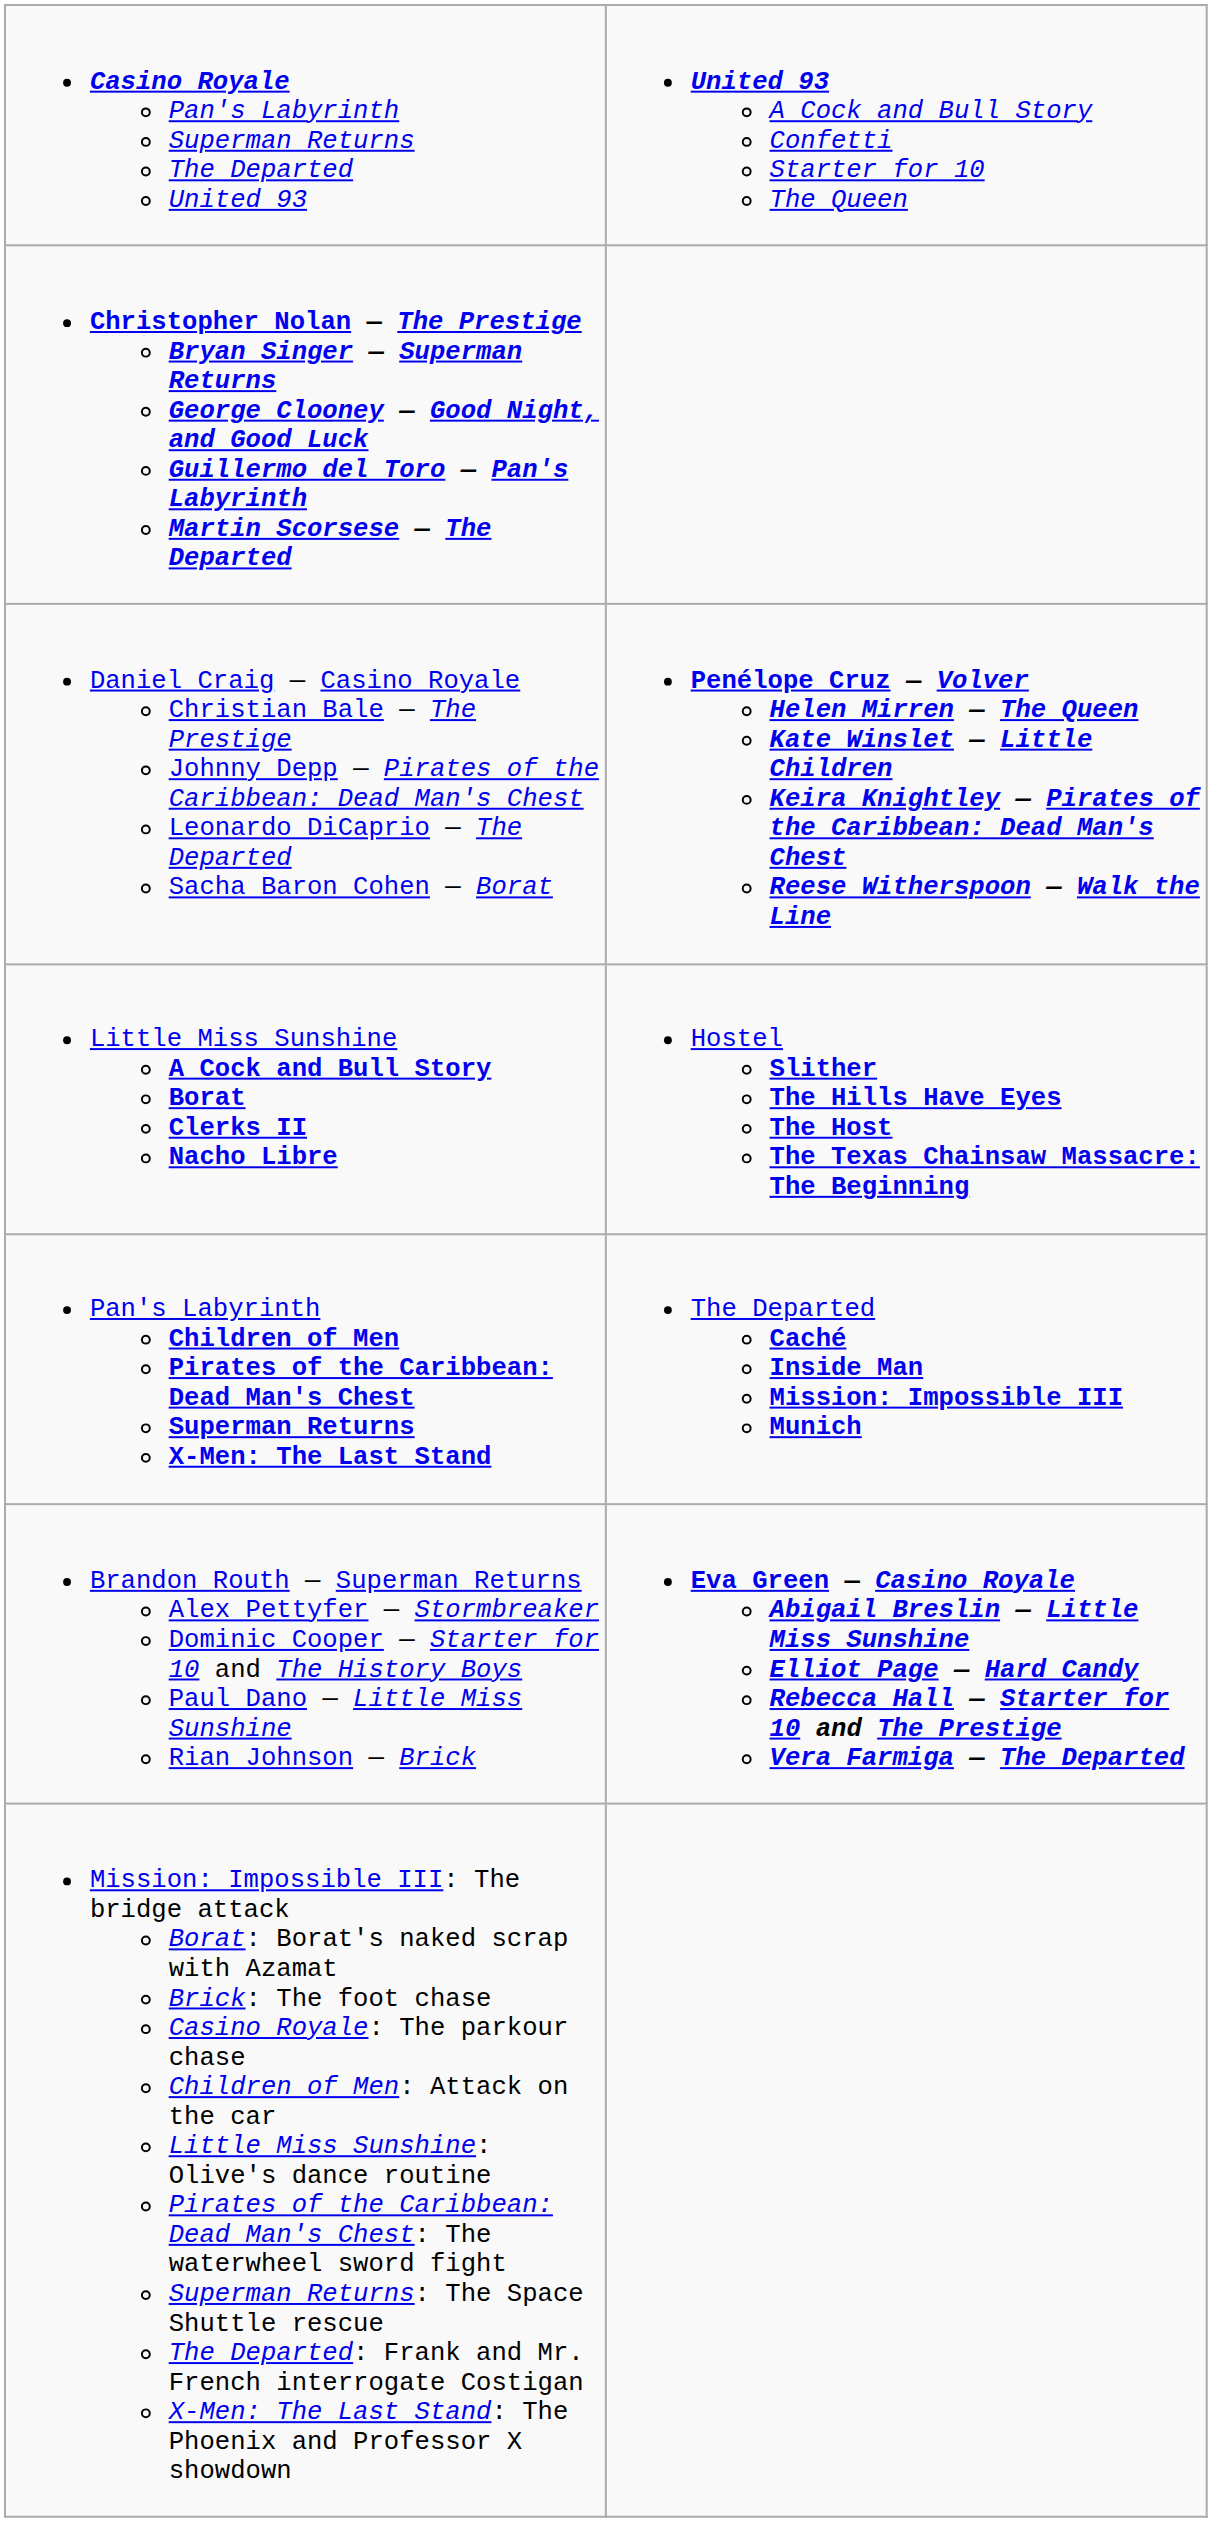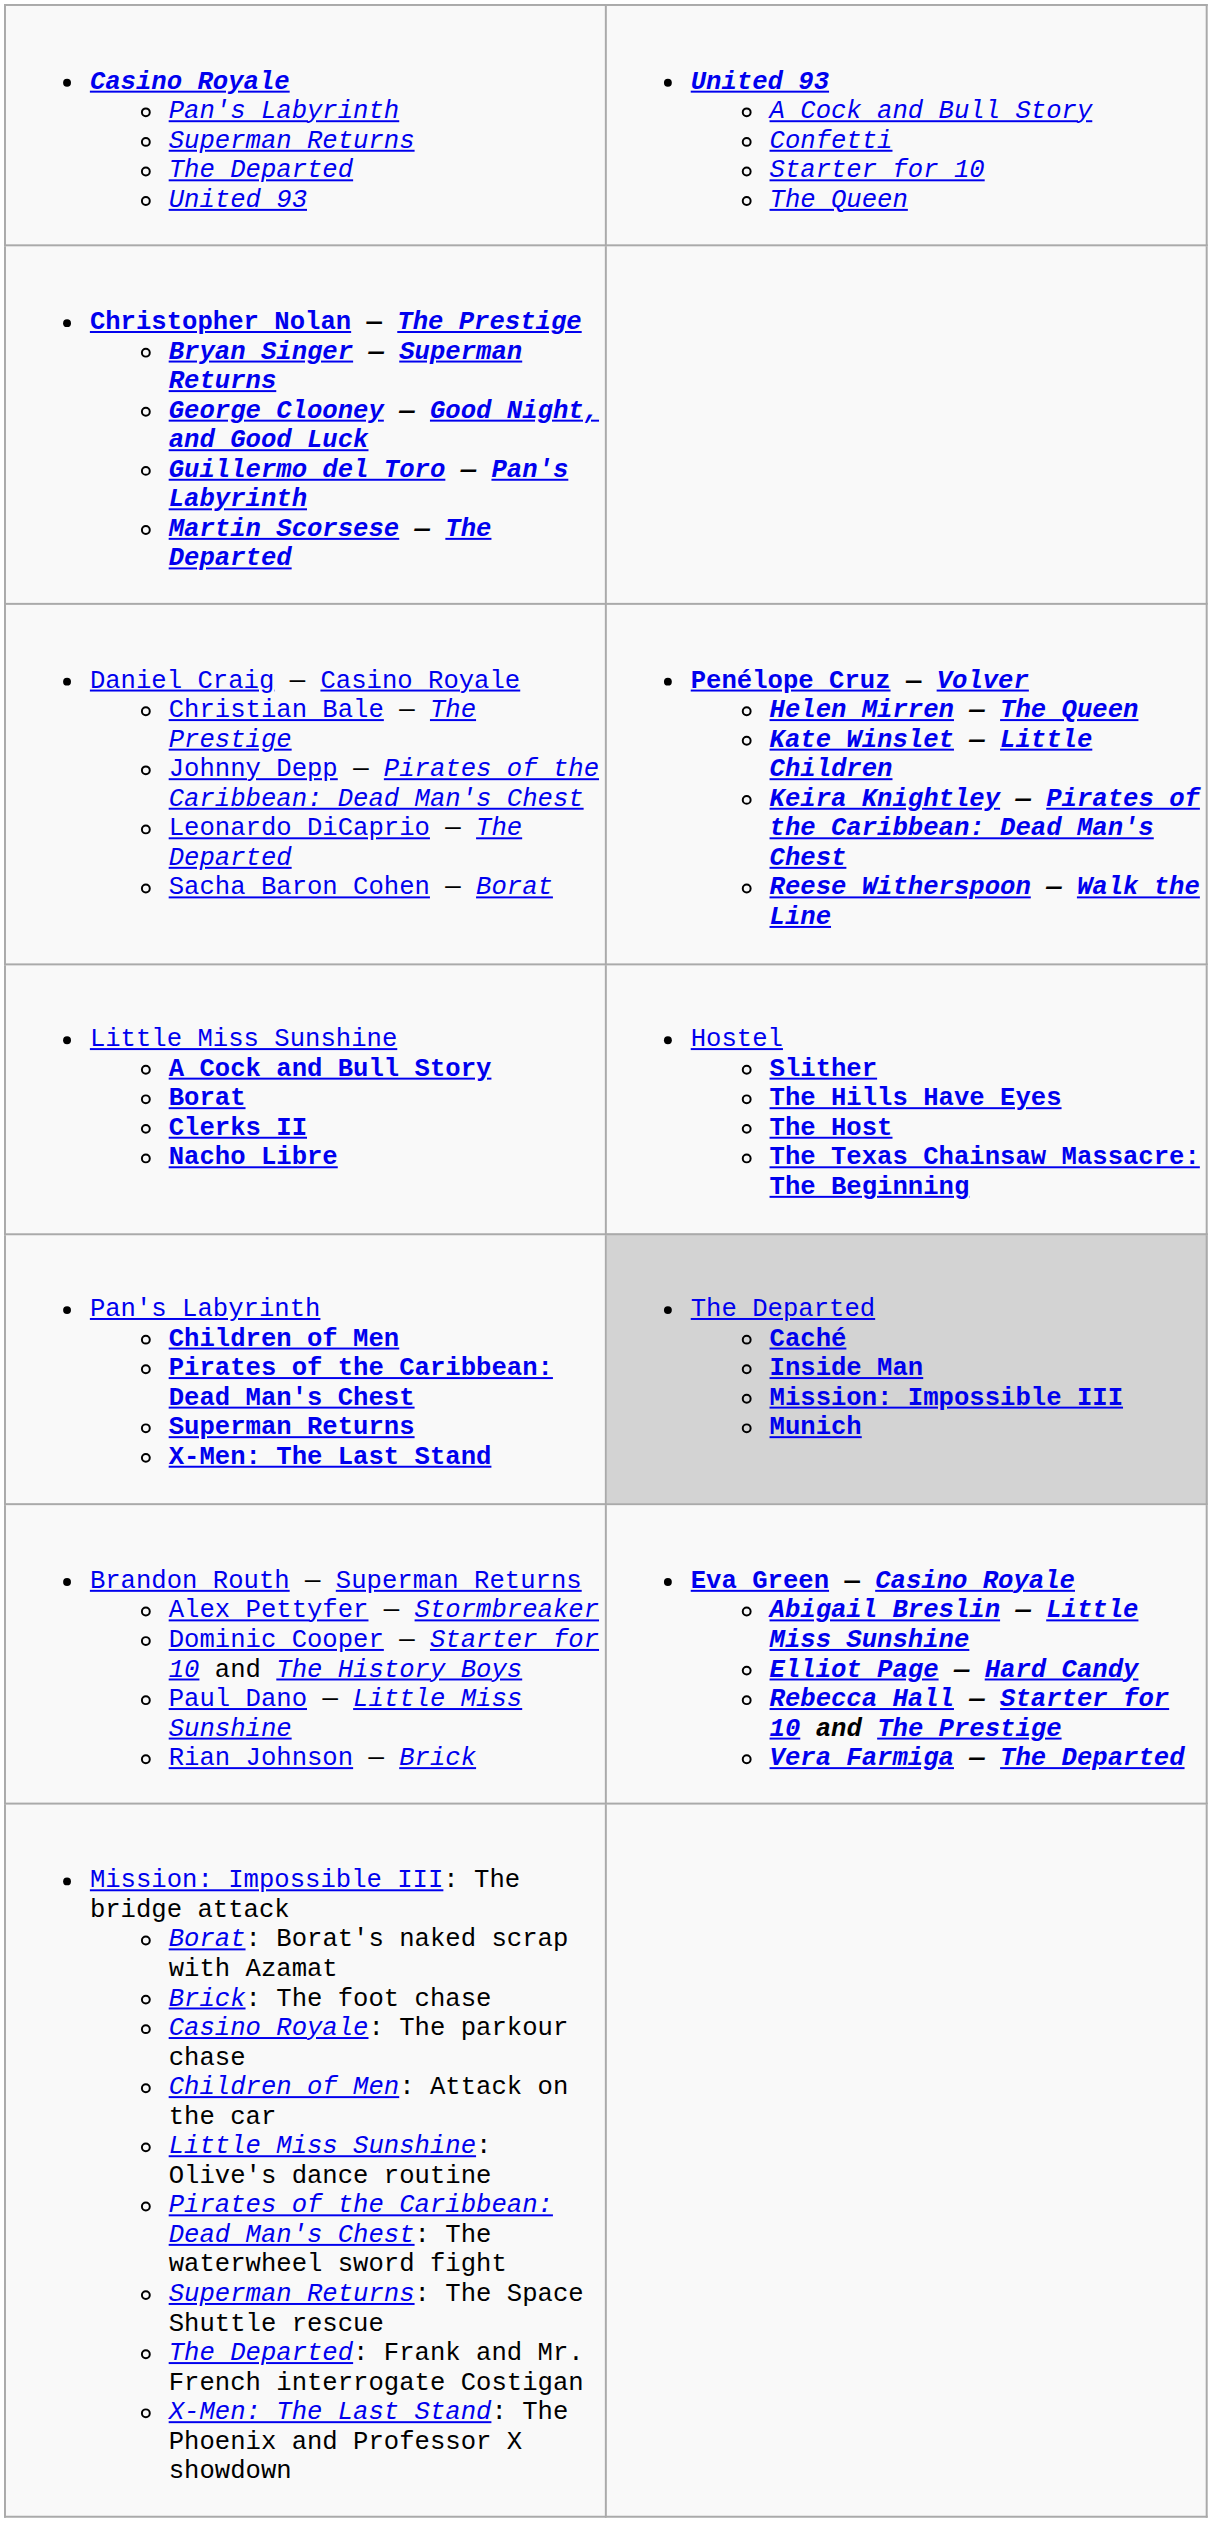(906, 1369) no background -> (906, 1369) lightgrey background
